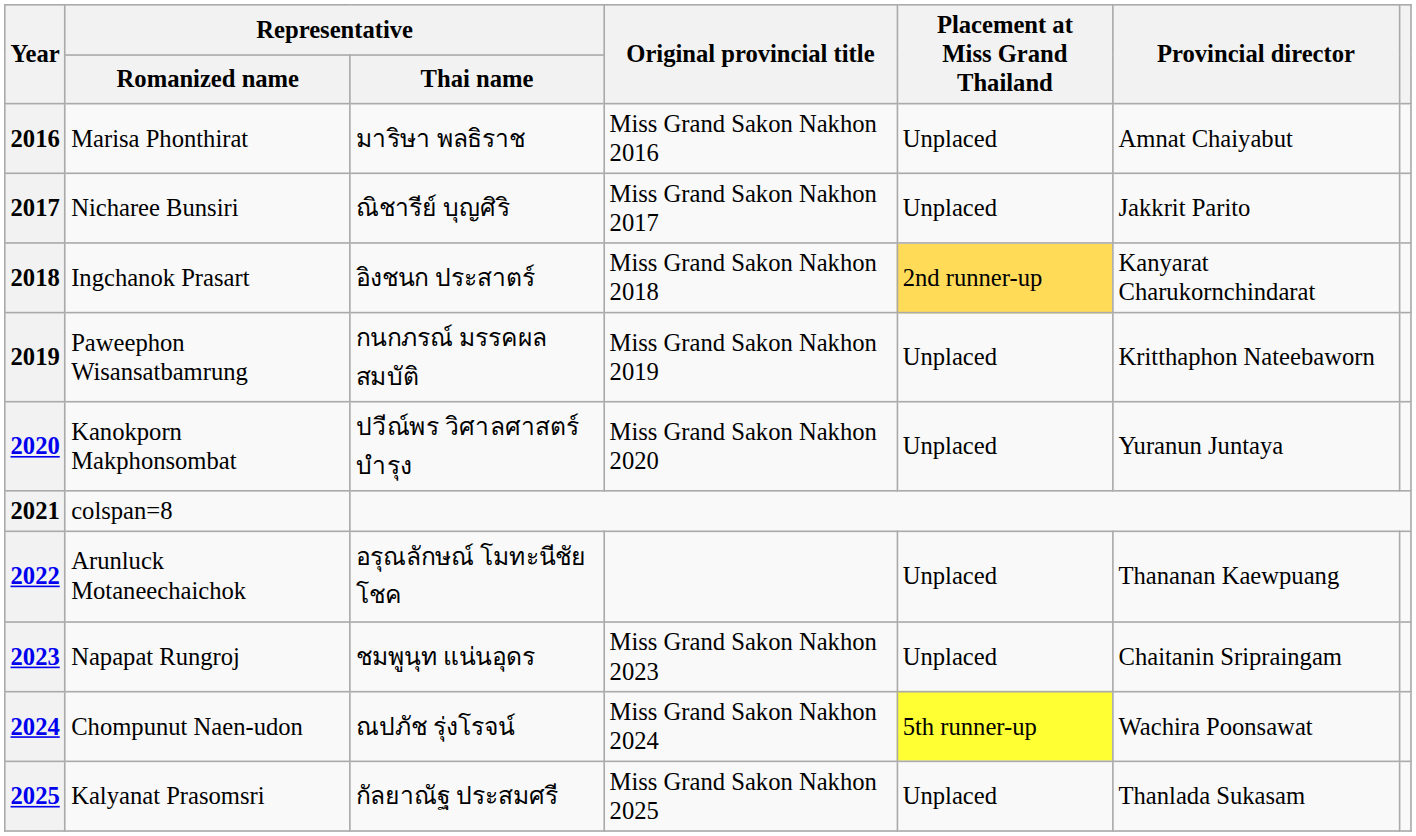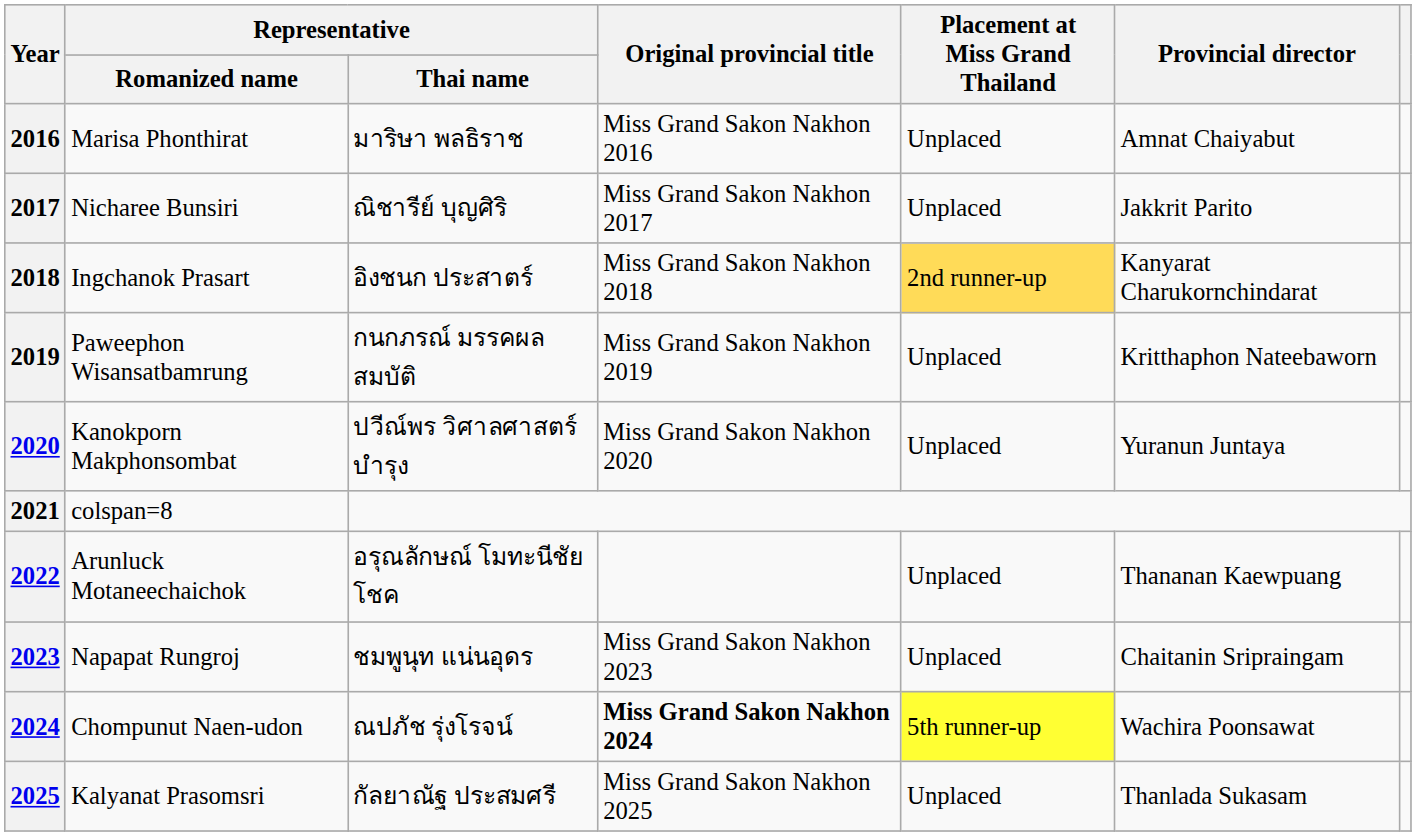(743, 725) normal -> (746, 725) bold
